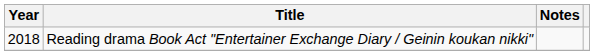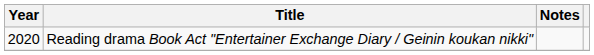(24, 38) 2018 -> (24, 38) 2020
